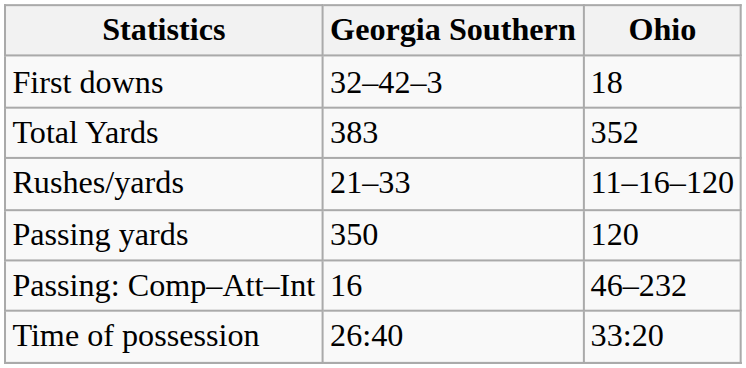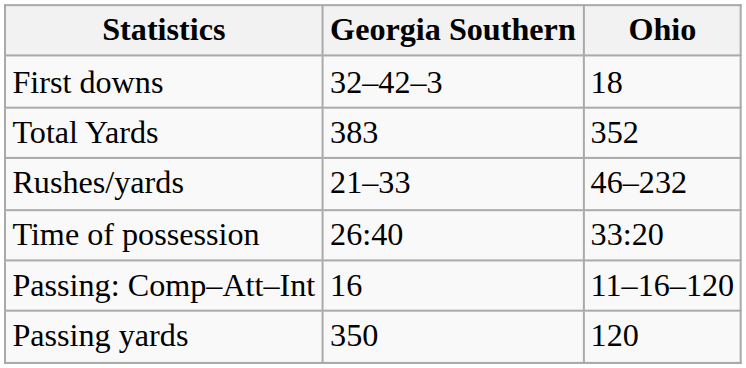(662, 183) 11–16–120 -> (639, 183) 46–232
rows swapped: (100, 234) <-> (136, 336)
(639, 285) 46–232 -> (662, 285) 11–16–120
